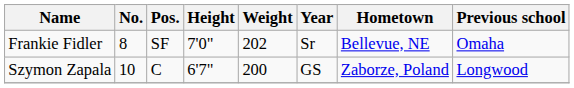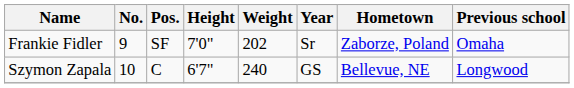(123, 43) 8 -> (123, 43) 9
(385, 43) Bellevue, NE -> (395, 43) Zaborze, Poland
(255, 69) 200 -> (255, 69) 240
(395, 69) Zaborze, Poland -> (385, 69) Bellevue, NE
